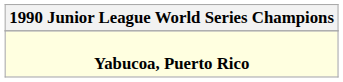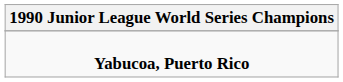(172, 63) lightyellow background -> (172, 63) no background
